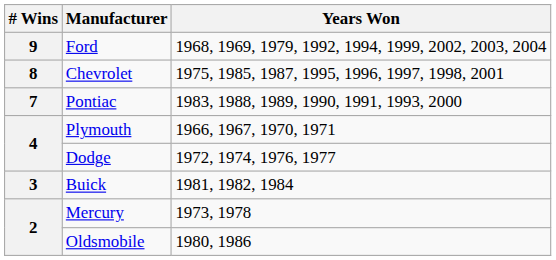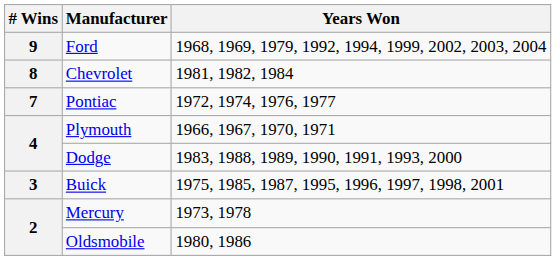(340, 74) 1975, 1985, 1987, 1995, 1996, 1997, 1998, 2001 -> (234, 74) 1981, 1982, 1984
(319, 102) 1983, 1988, 1989, 1990, 1991, 1993, 2000 -> (256, 102) 1972, 1974, 1976, 1977
(256, 157) 1972, 1974, 1976, 1977 -> (319, 157) 1983, 1988, 1989, 1990, 1991, 1993, 2000
(234, 185) 1981, 1982, 1984 -> (340, 185) 1975, 1985, 1987, 1995, 1996, 1997, 1998, 2001
